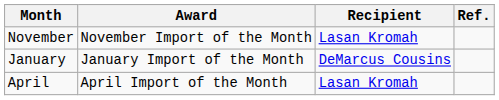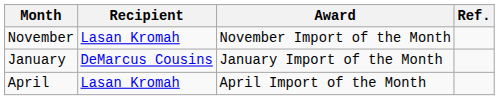columns swapped: (385, 16) <-> (196, 16)
